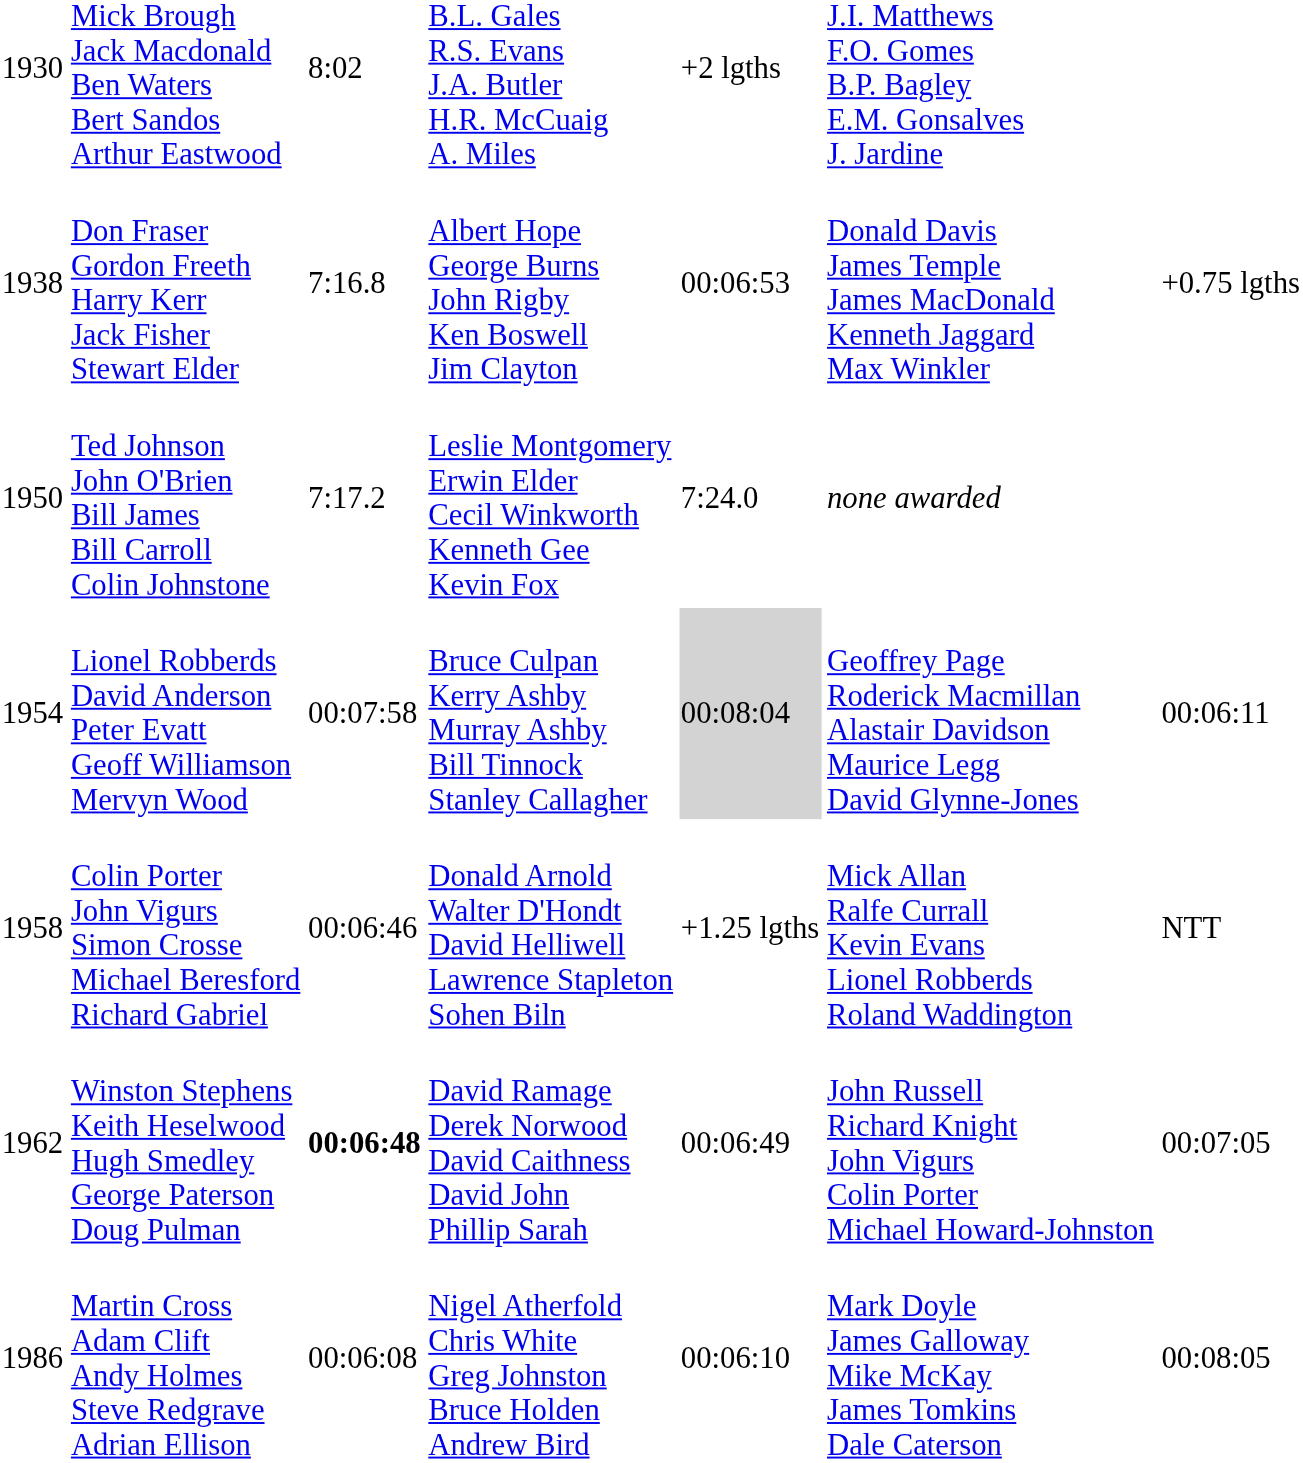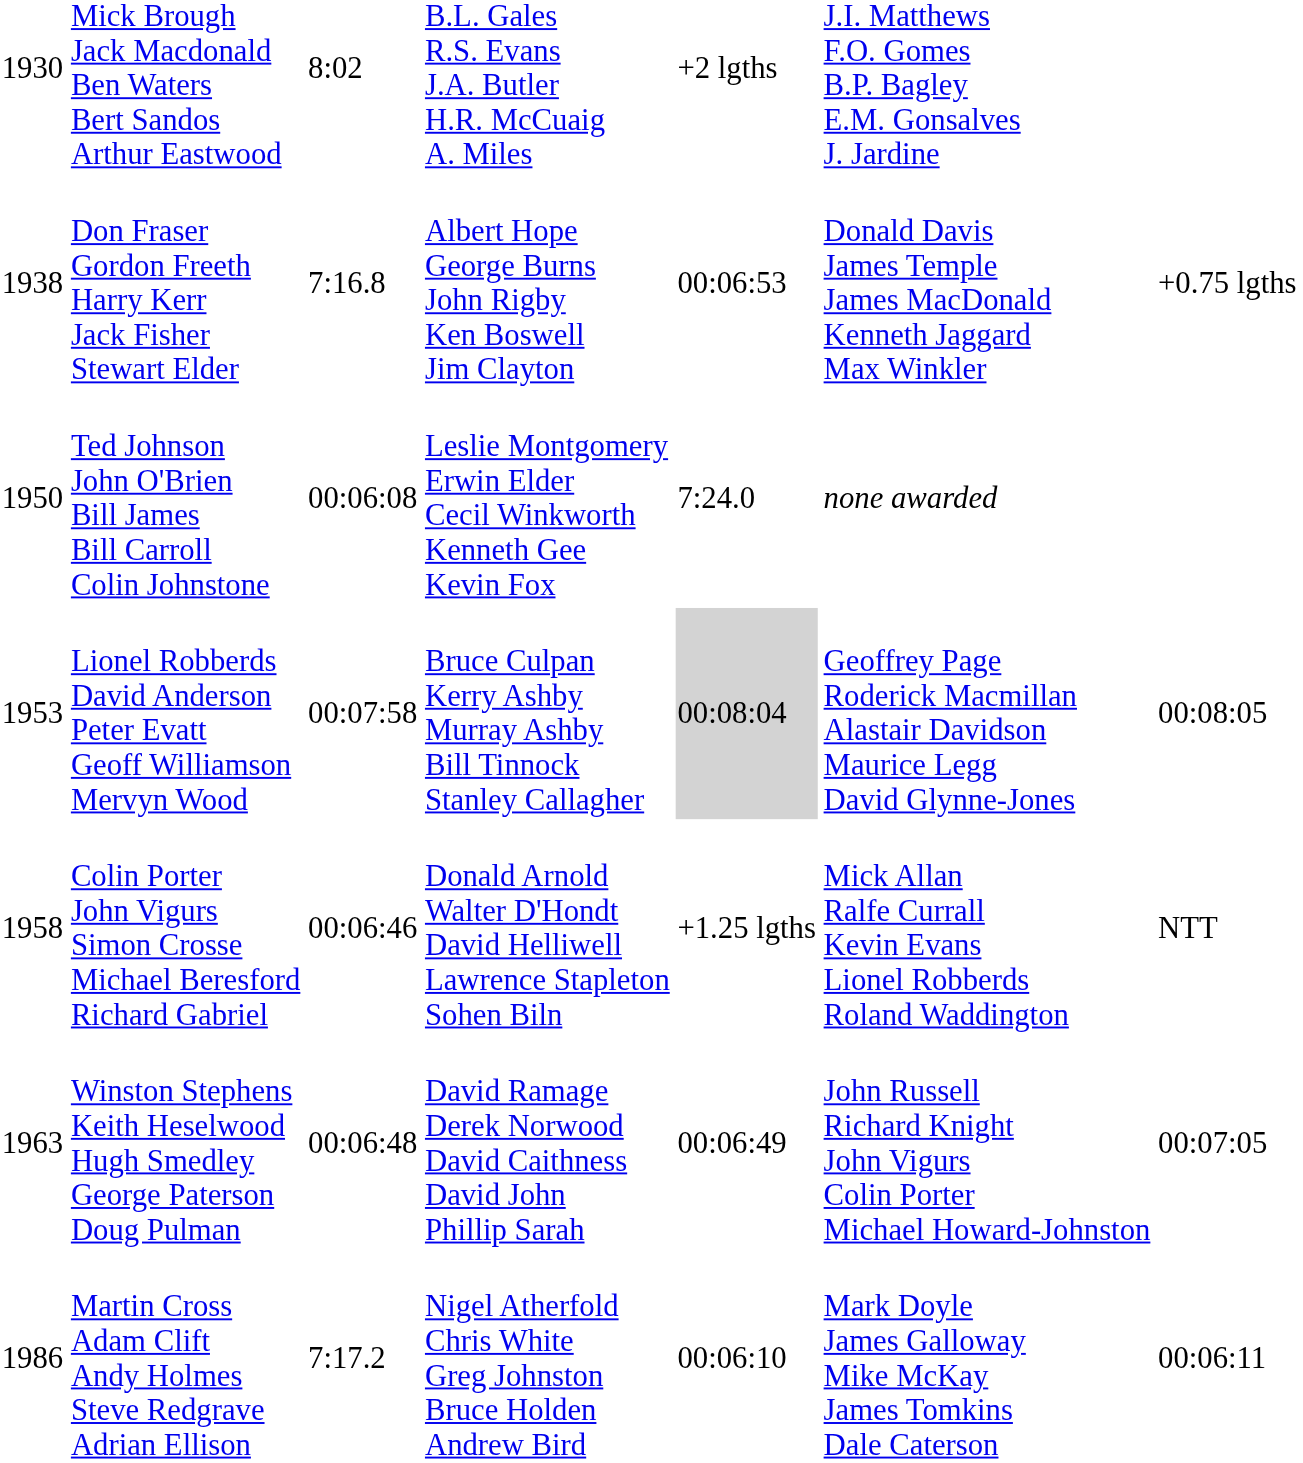(347, 498) 7:17.2 -> (363, 498) 00:06:08
(32, 713) 1954 -> (32, 713) 1953
(1215, 713) 00:06:11 -> (1213, 713) 00:08:05
(32, 1143) 1962 -> (32, 1143) 1963
(364, 1143) bold -> (363, 1143) normal
(363, 1358) 00:06:08 -> (347, 1358) 7:17.2
(1216, 1358) 00:08:05 -> (1212, 1358) 00:06:11
